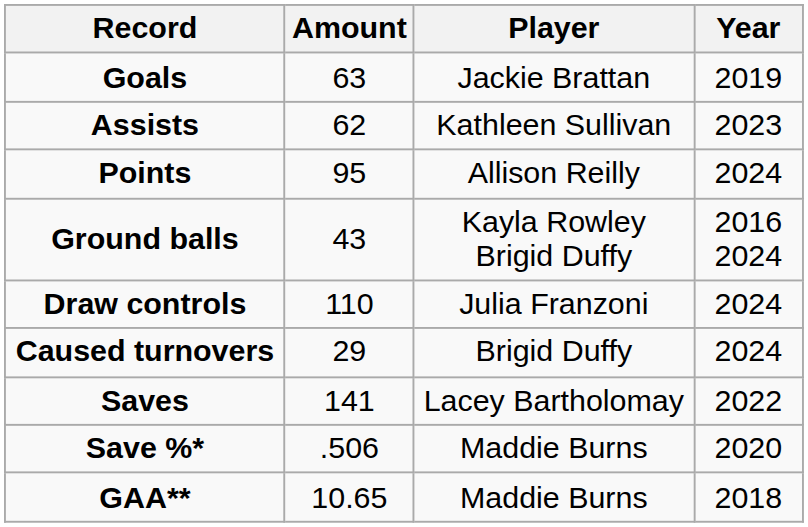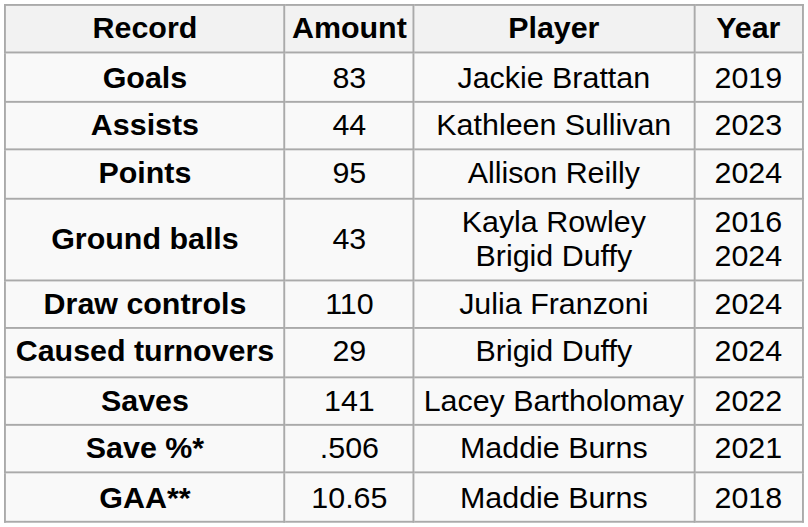(349, 76) 63 -> (349, 76) 83
(349, 125) 62 -> (349, 125) 44
(748, 448) 2020 -> (748, 448) 2021
